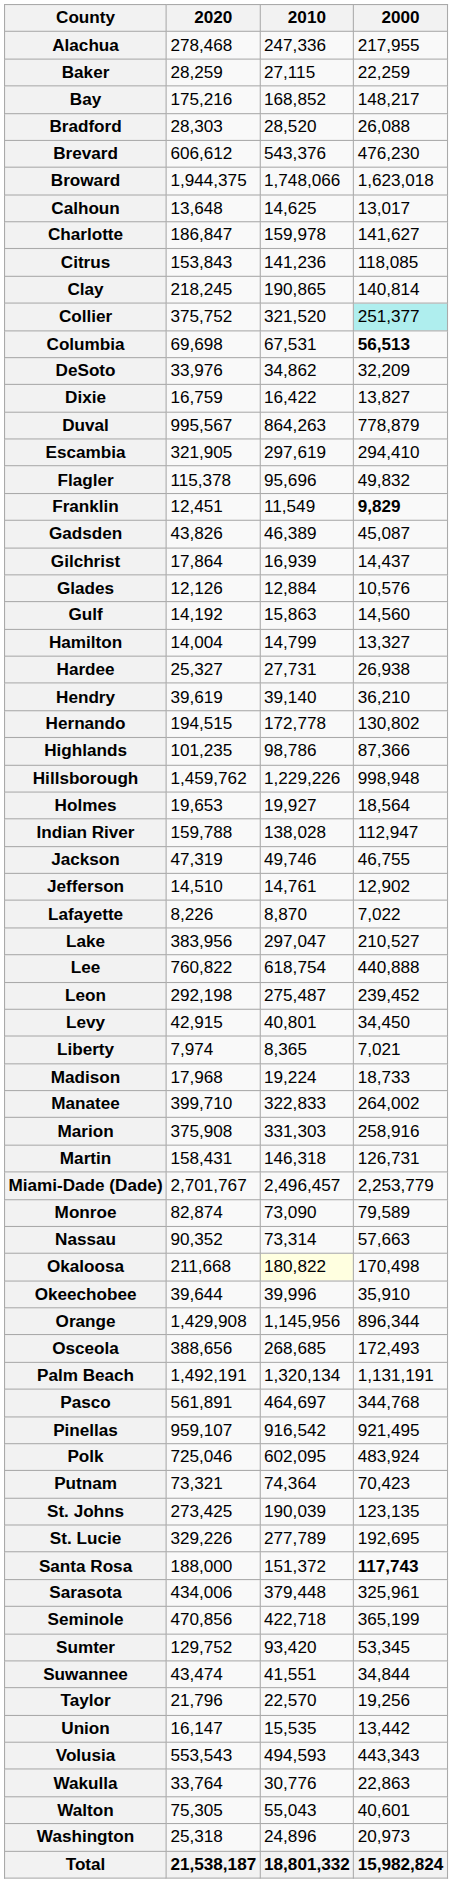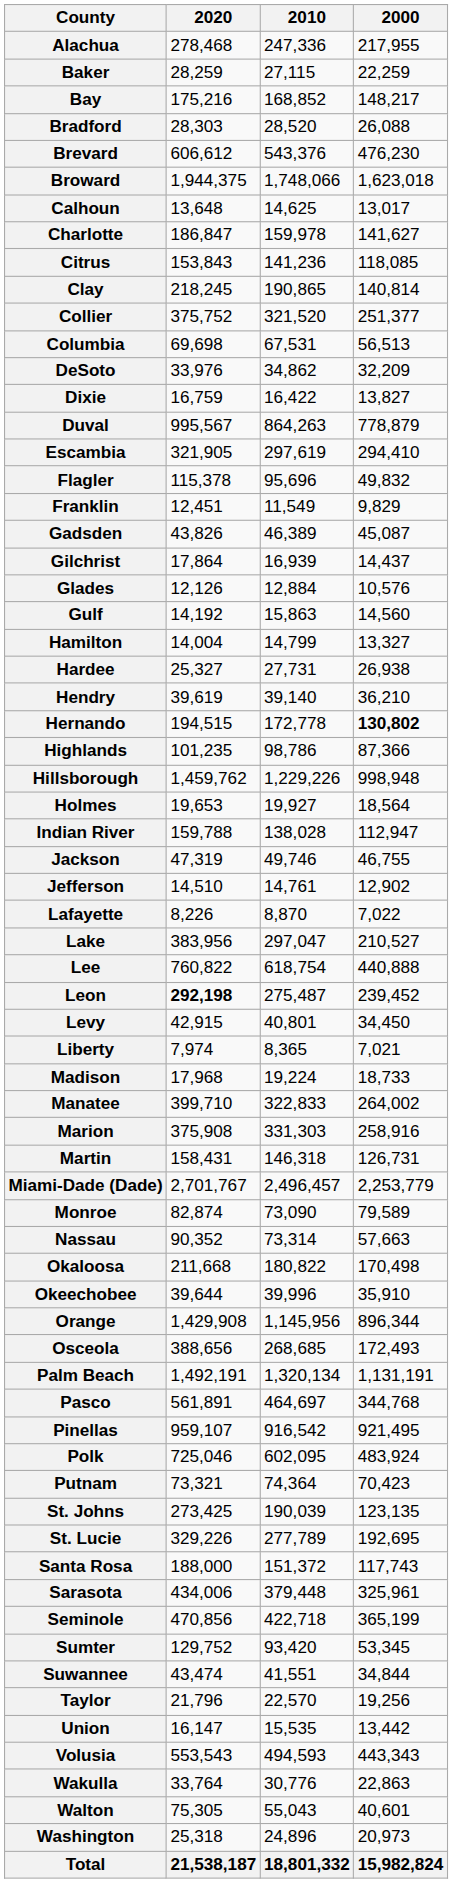(389, 316) paleturquoise background -> (389, 316) no background
(384, 343) bold -> (384, 343) normal
(379, 506) bold -> (379, 506) normal
(389, 724) normal -> (389, 724) bold
(201, 995) normal -> (201, 995) bold
(295, 1267) lightyellow background -> (295, 1267) no background
(388, 1565) bold -> (388, 1565) normal
